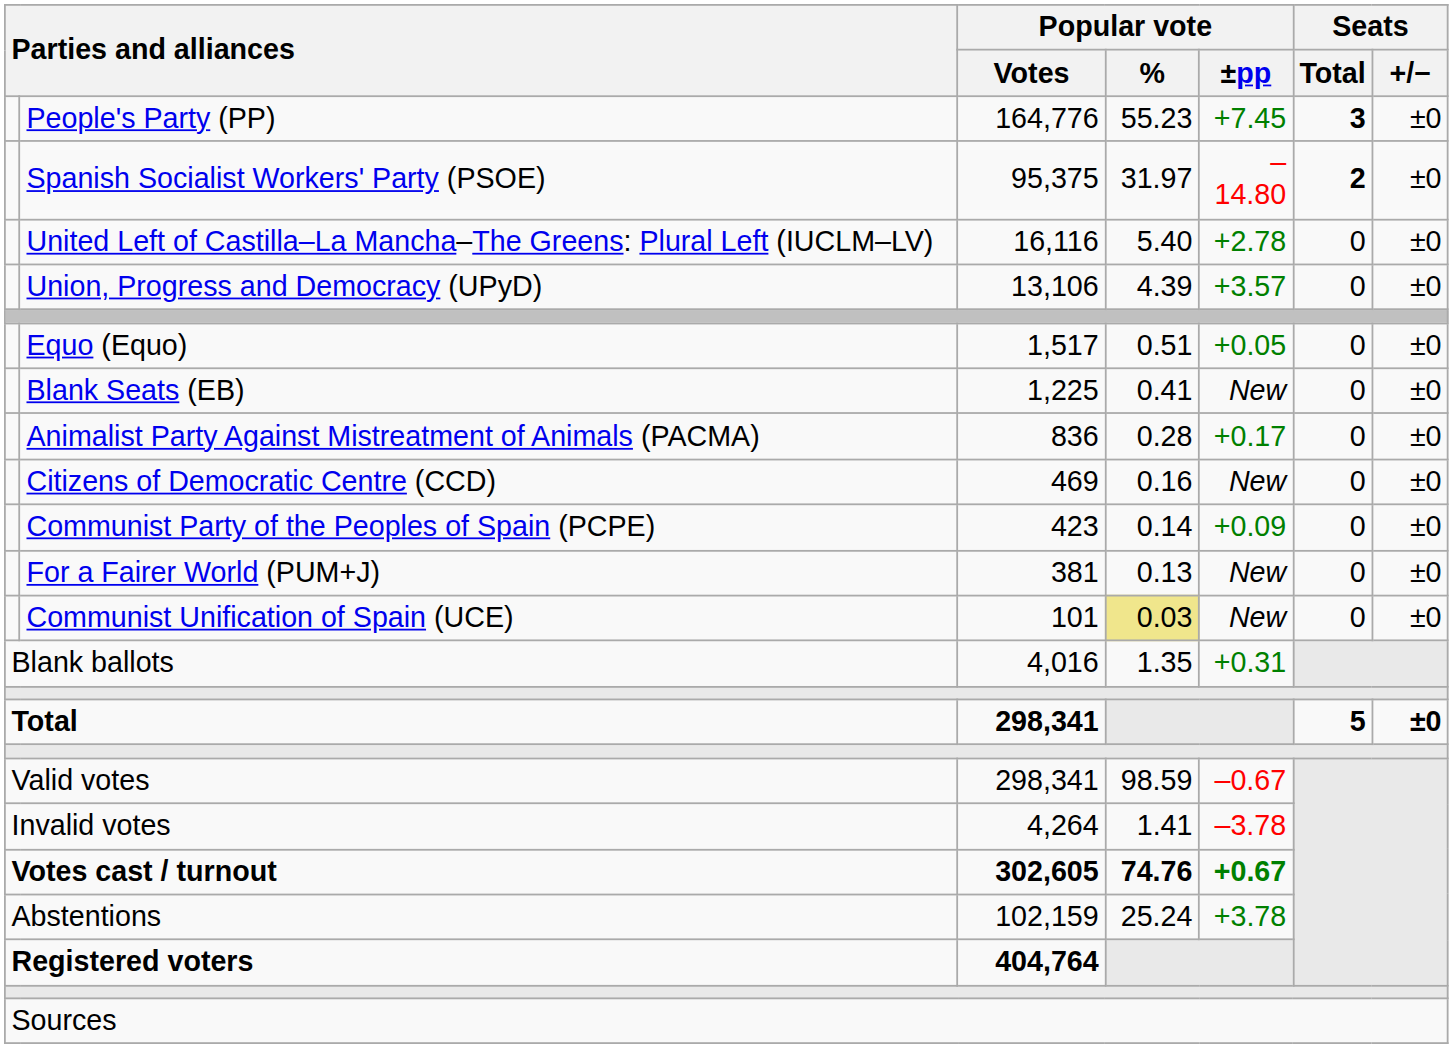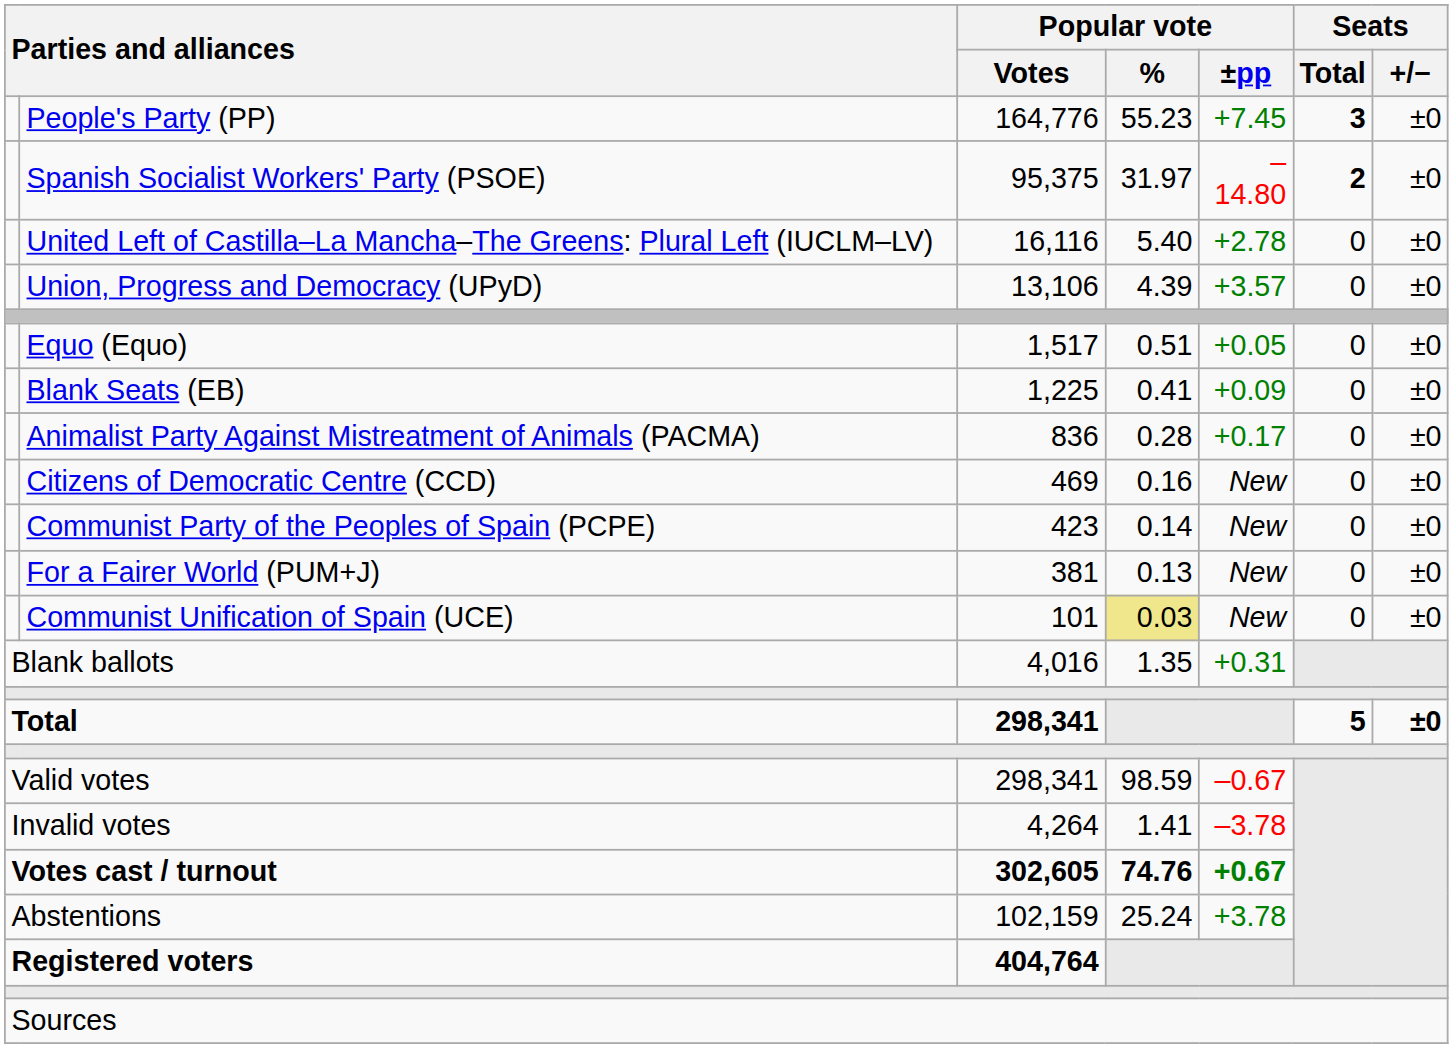(1258, 390) New -> (1250, 390) +0.09
(1250, 526) +0.09 -> (1258, 526) New
